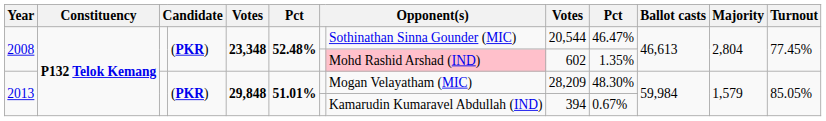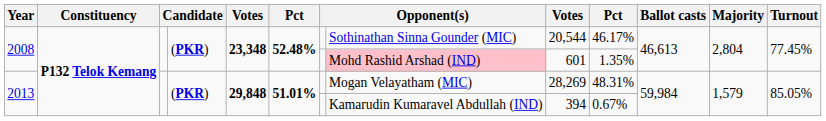(613, 37) 46.47% -> (613, 37) 46.17%
(576, 60) 602 -> (576, 60) 601
(567, 82) 28,209 -> (567, 82) 28,269
(613, 82) 48.30% -> (613, 82) 48.31%
